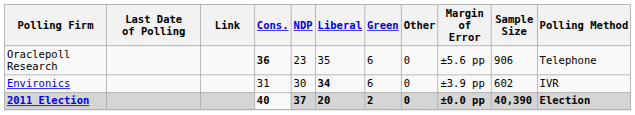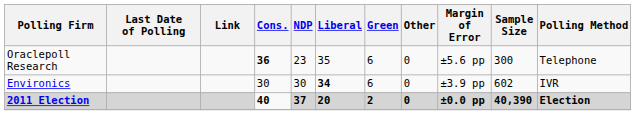(504, 61) 906 -> (504, 61) 300
(263, 84) 31 -> (263, 84) 30
